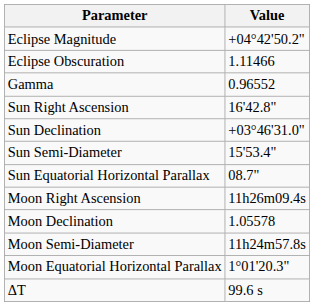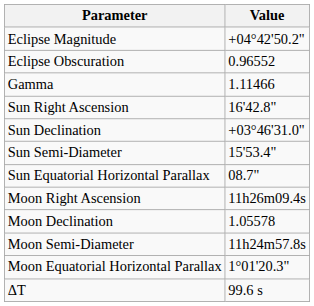(251, 61) 1.11466 -> (252, 61) 0.96552
(252, 84) 0.96552 -> (251, 84) 1.11466
